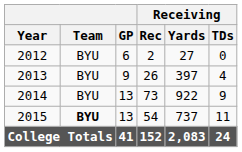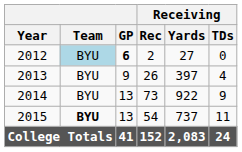(88, 55) no background -> (88, 55) lightblue background
(126, 55) normal -> (126, 55) bold
